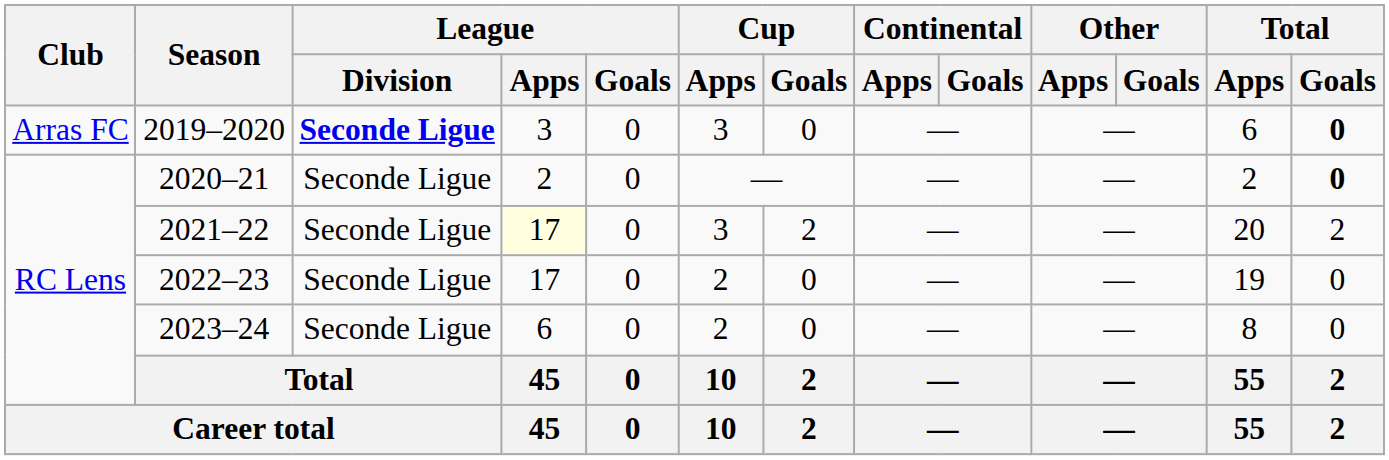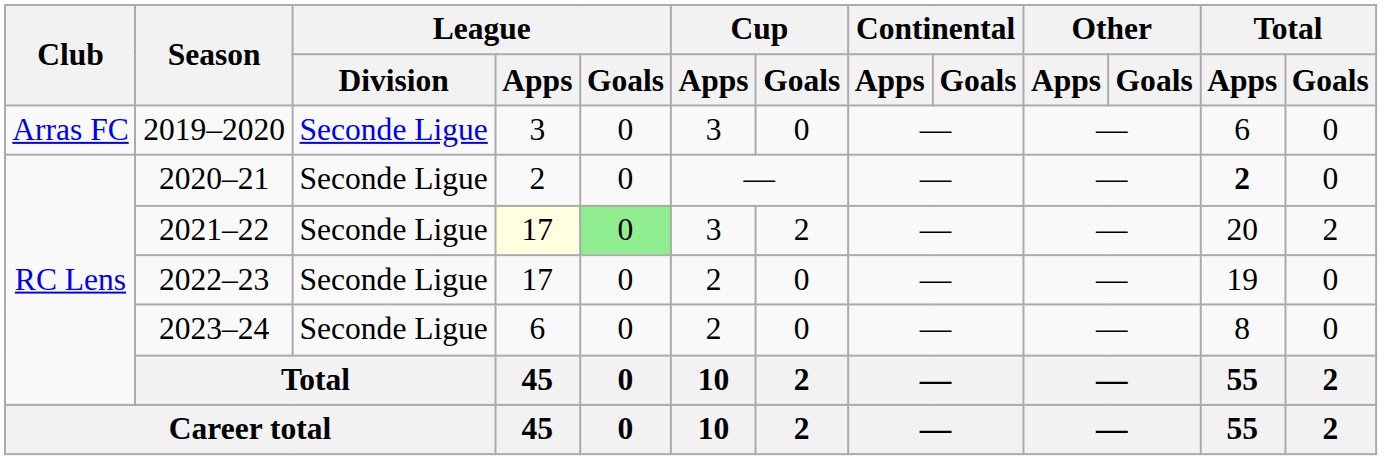(397, 129) bold -> (394, 129) normal
(1337, 129) bold -> (1330, 129) normal
(1249, 179) normal -> (1242, 179) bold
(1337, 179) bold -> (1330, 179) normal
(633, 229) no background -> (625, 229) lightgreen background
